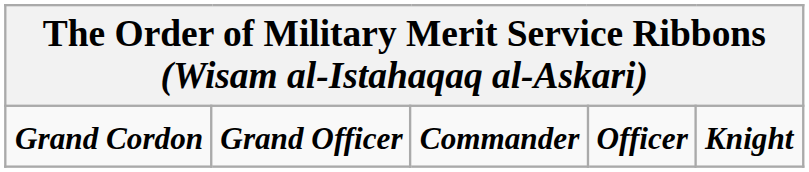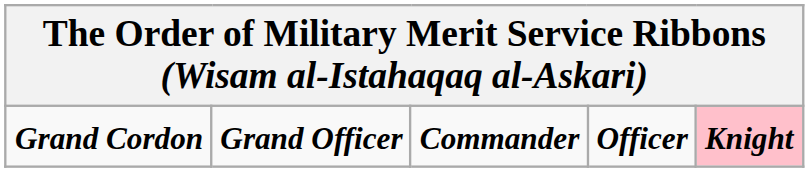(749, 135) no background -> (749, 135) pink background
